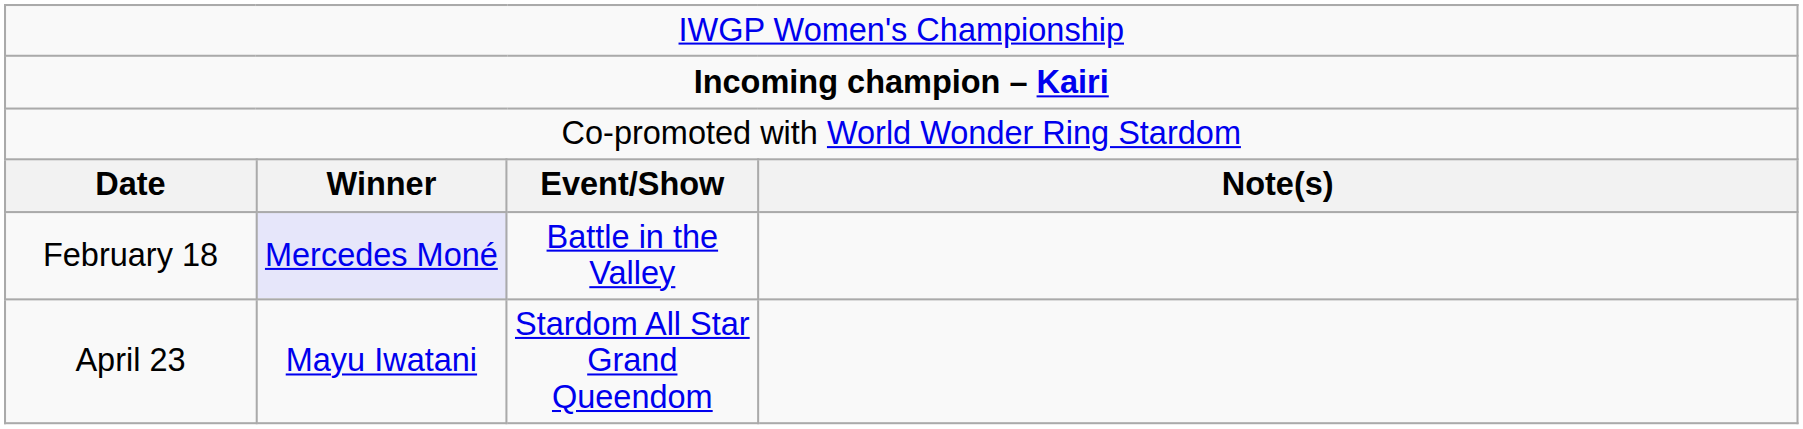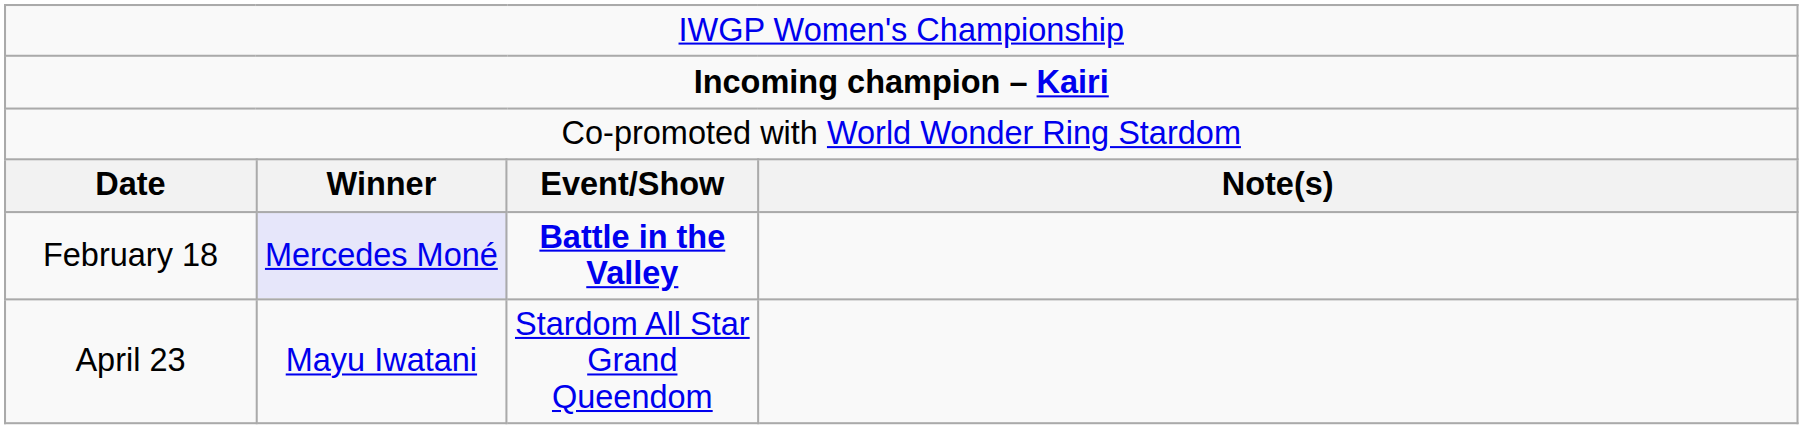(632, 254) normal -> (632, 254) bold
